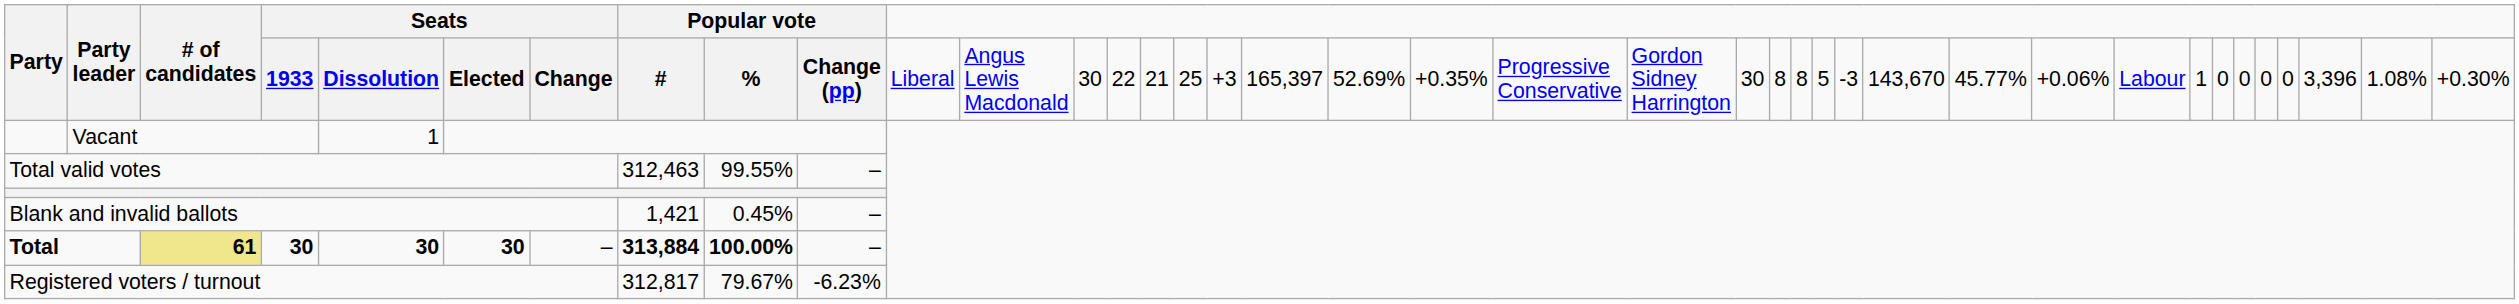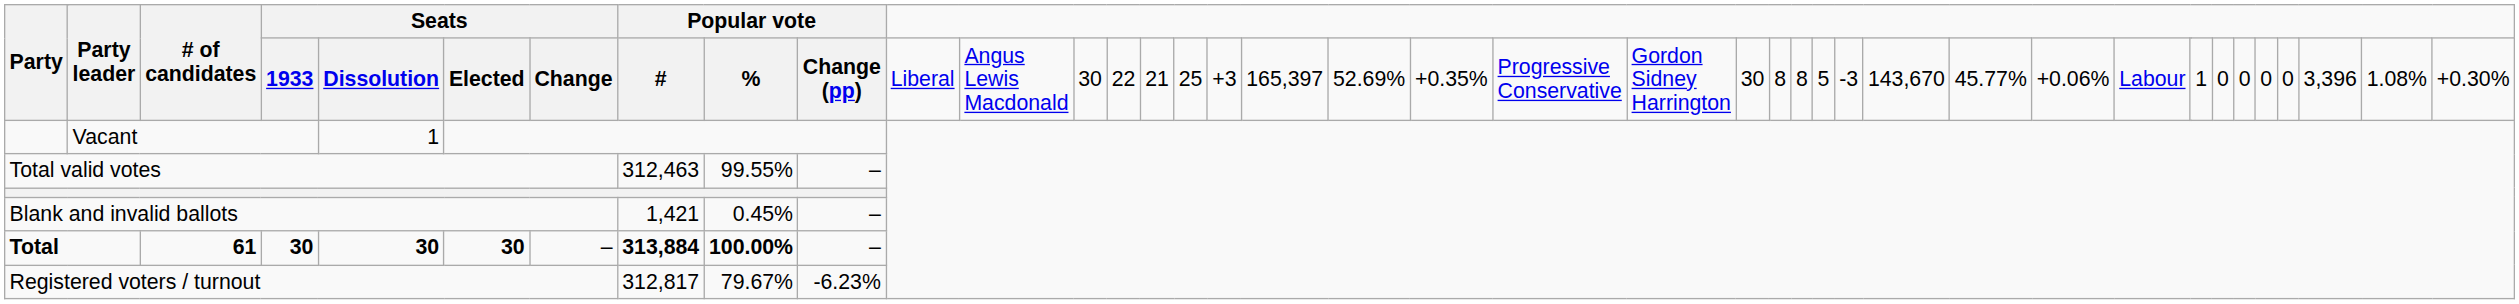(244, 247) khaki background -> (244, 247) no background
